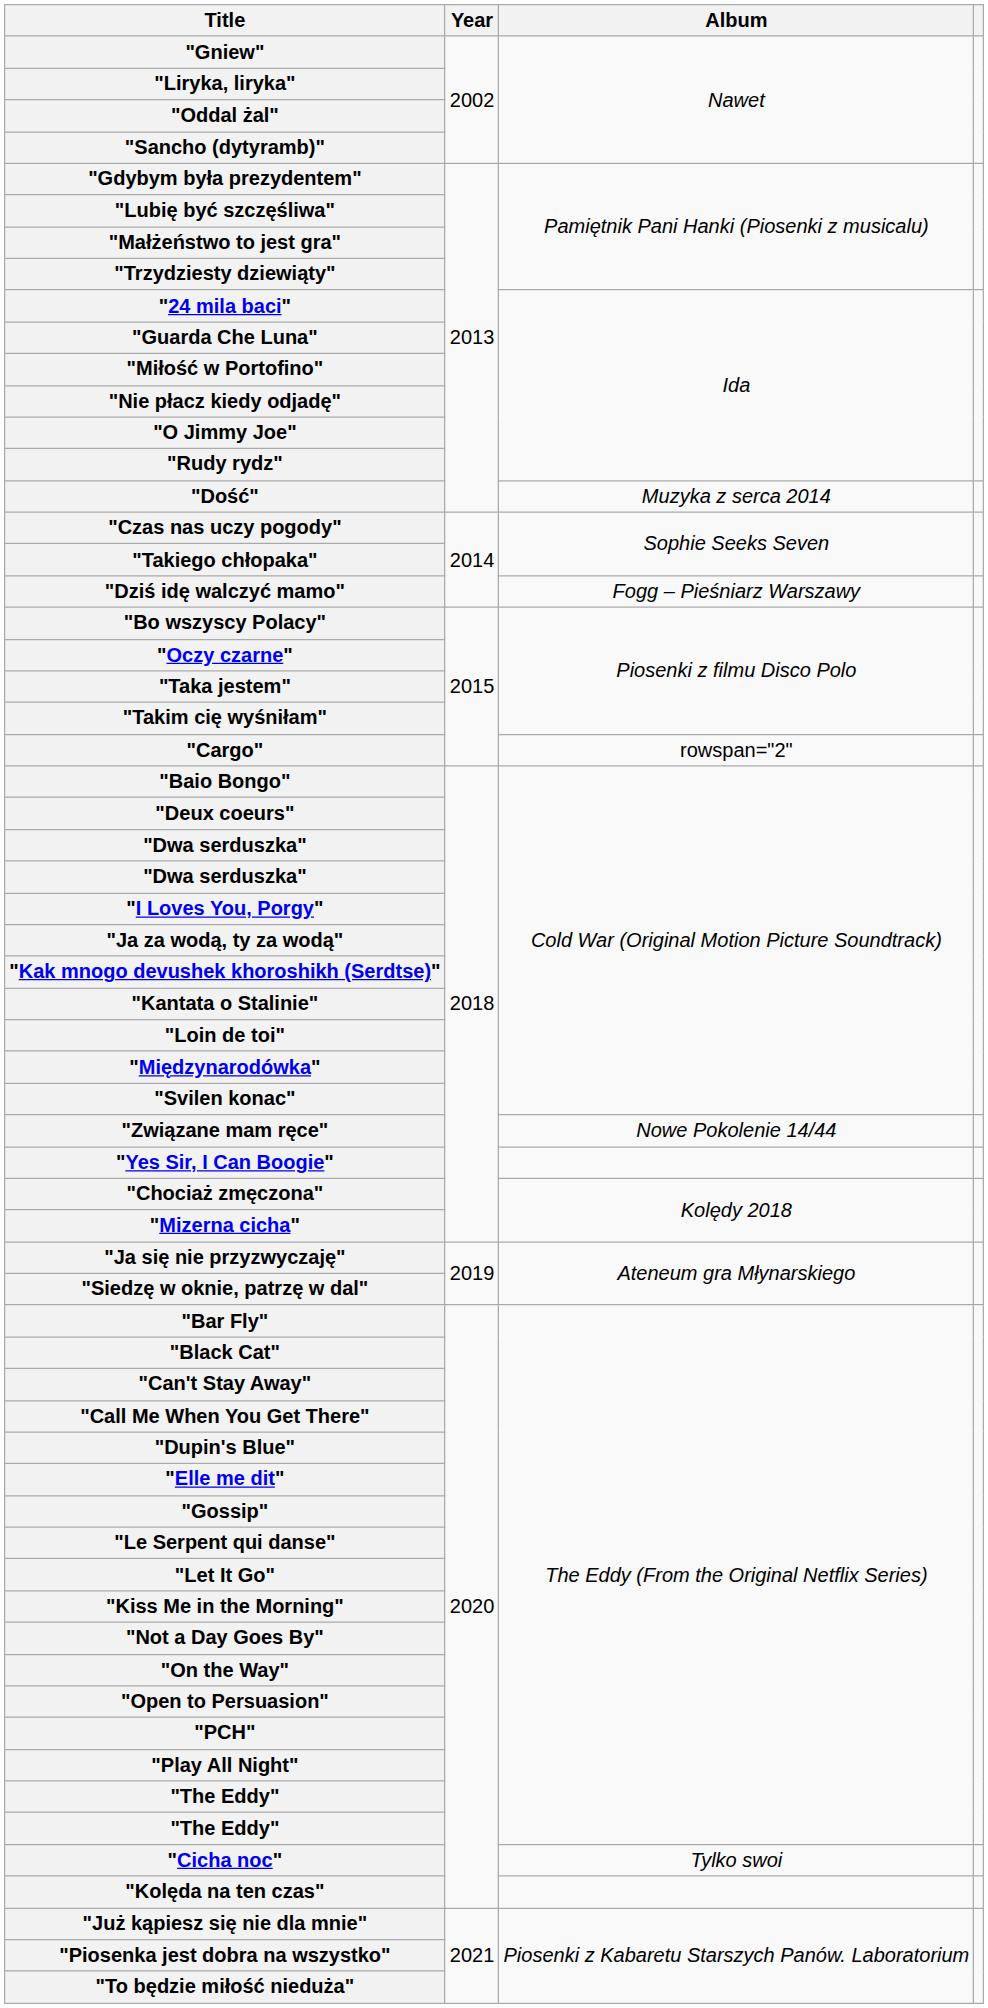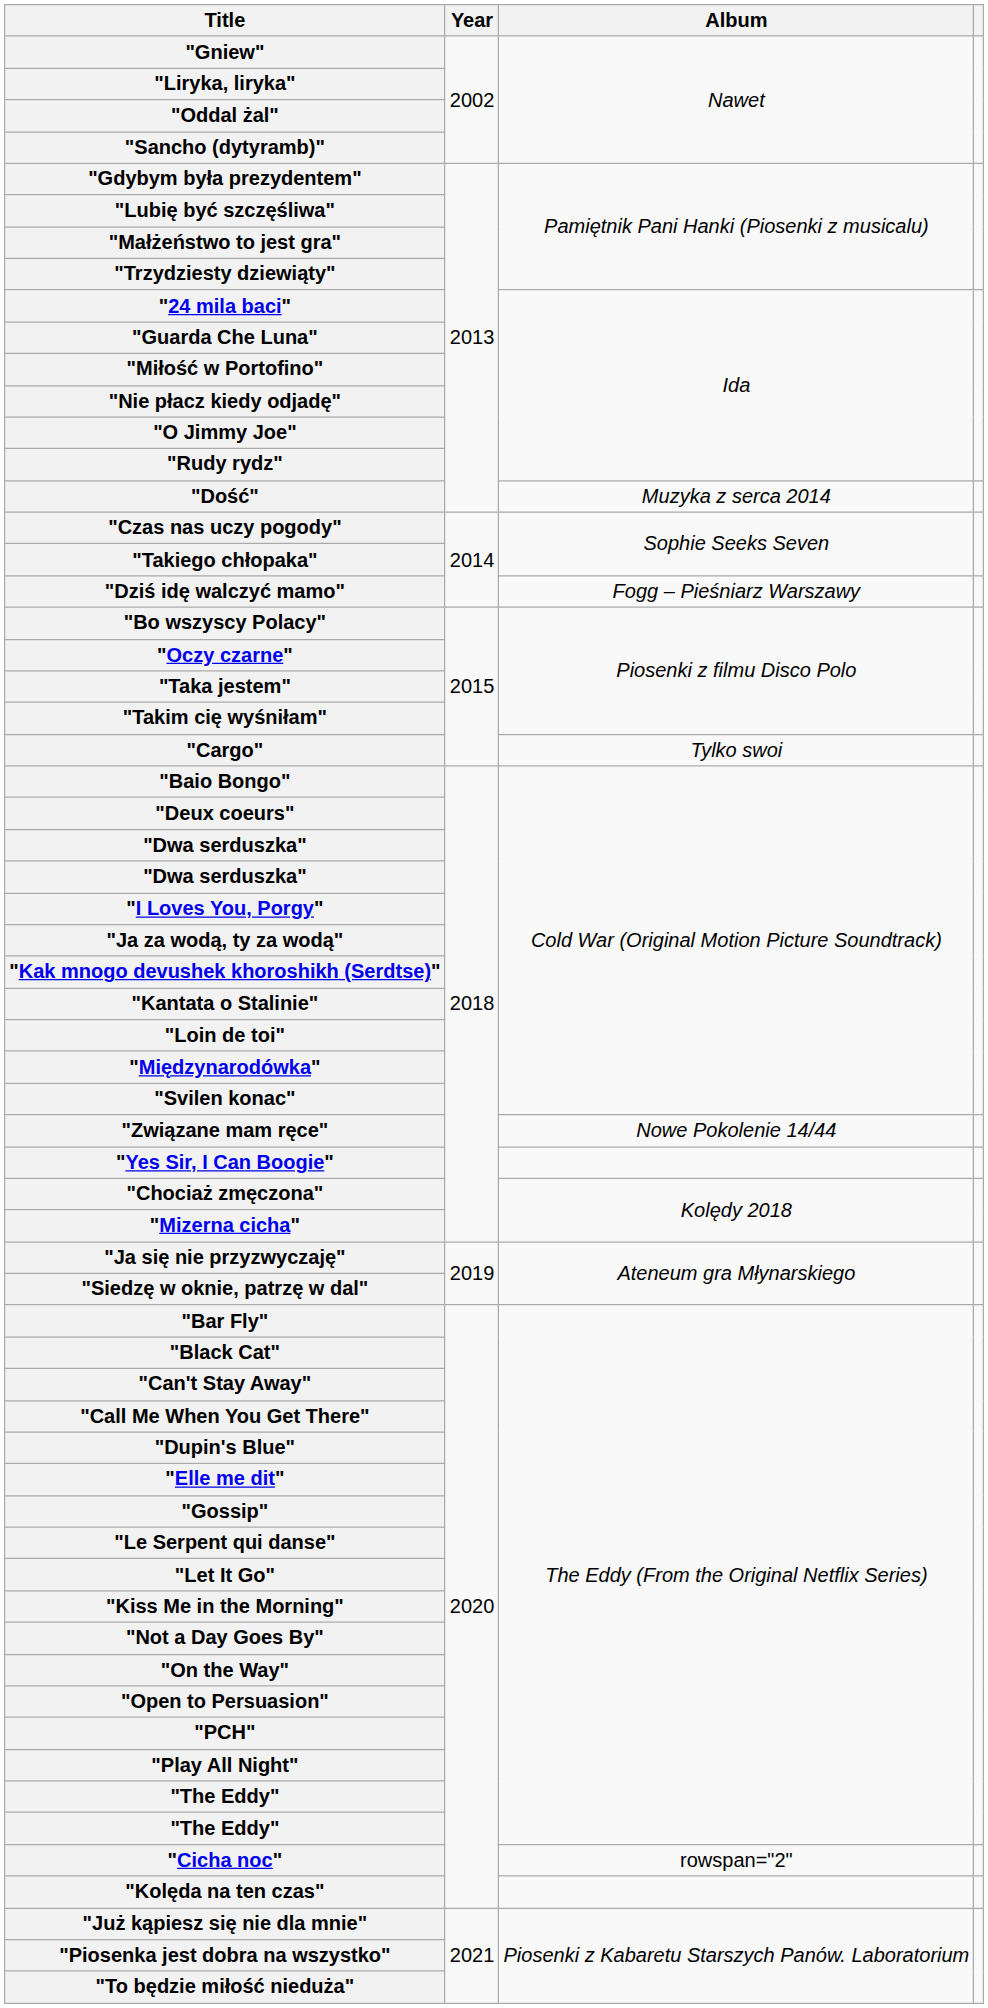(736, 749) rowspan="2" -> (736, 749) Tylko swoi
(736, 1860) Tylko swoi -> (736, 1860) rowspan="2"
